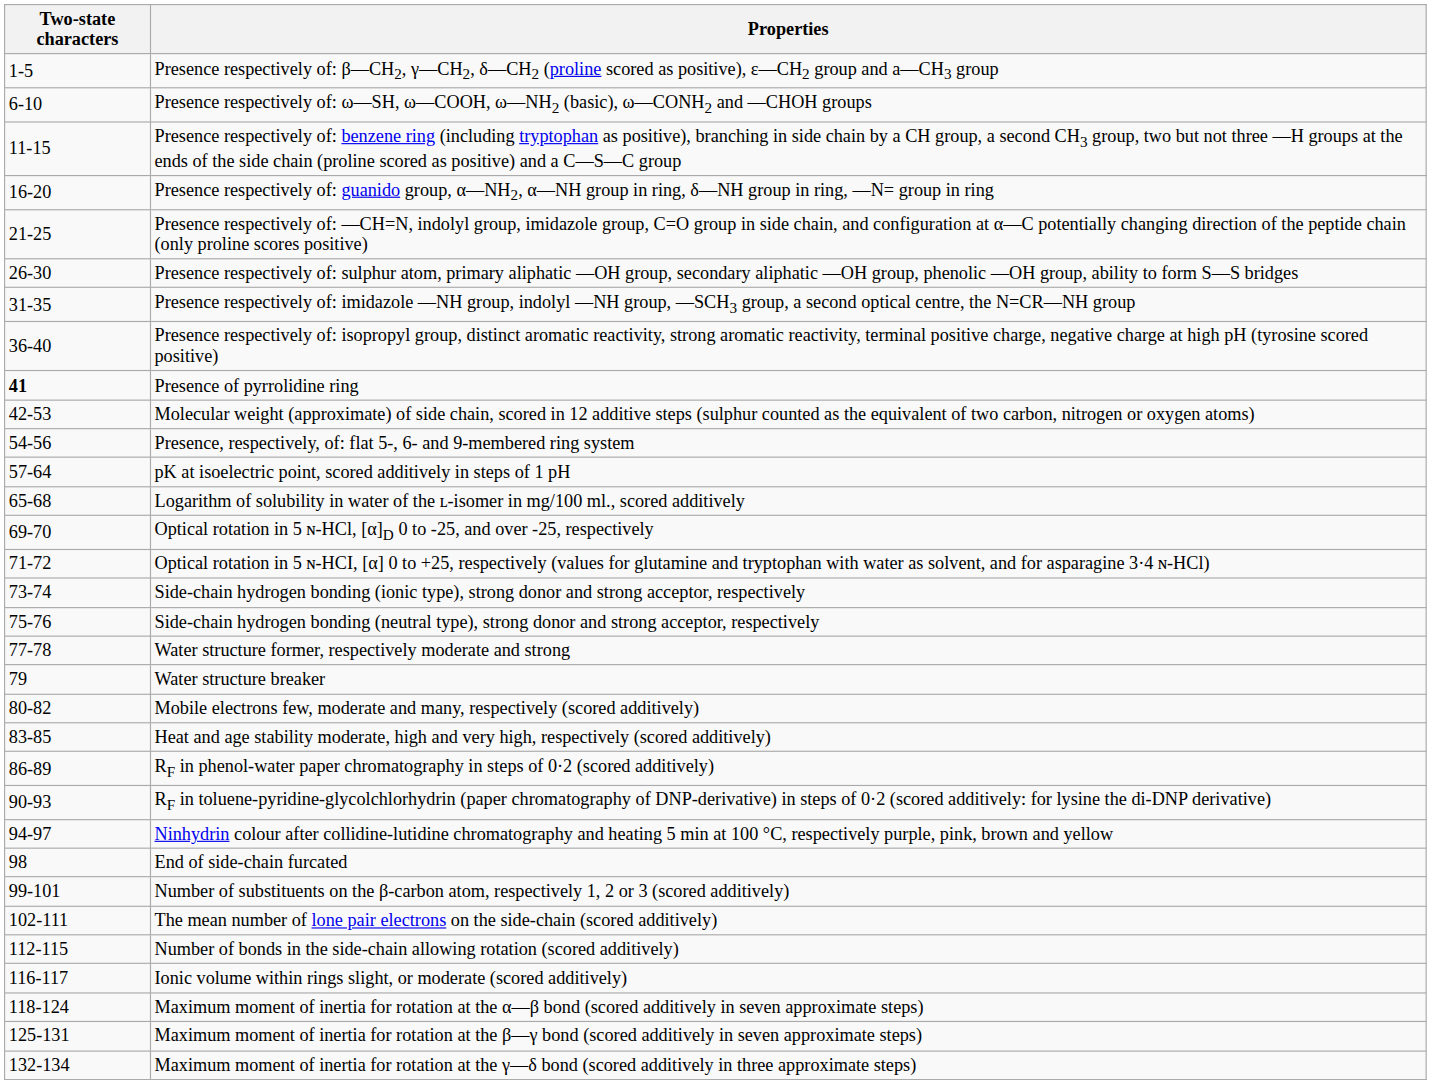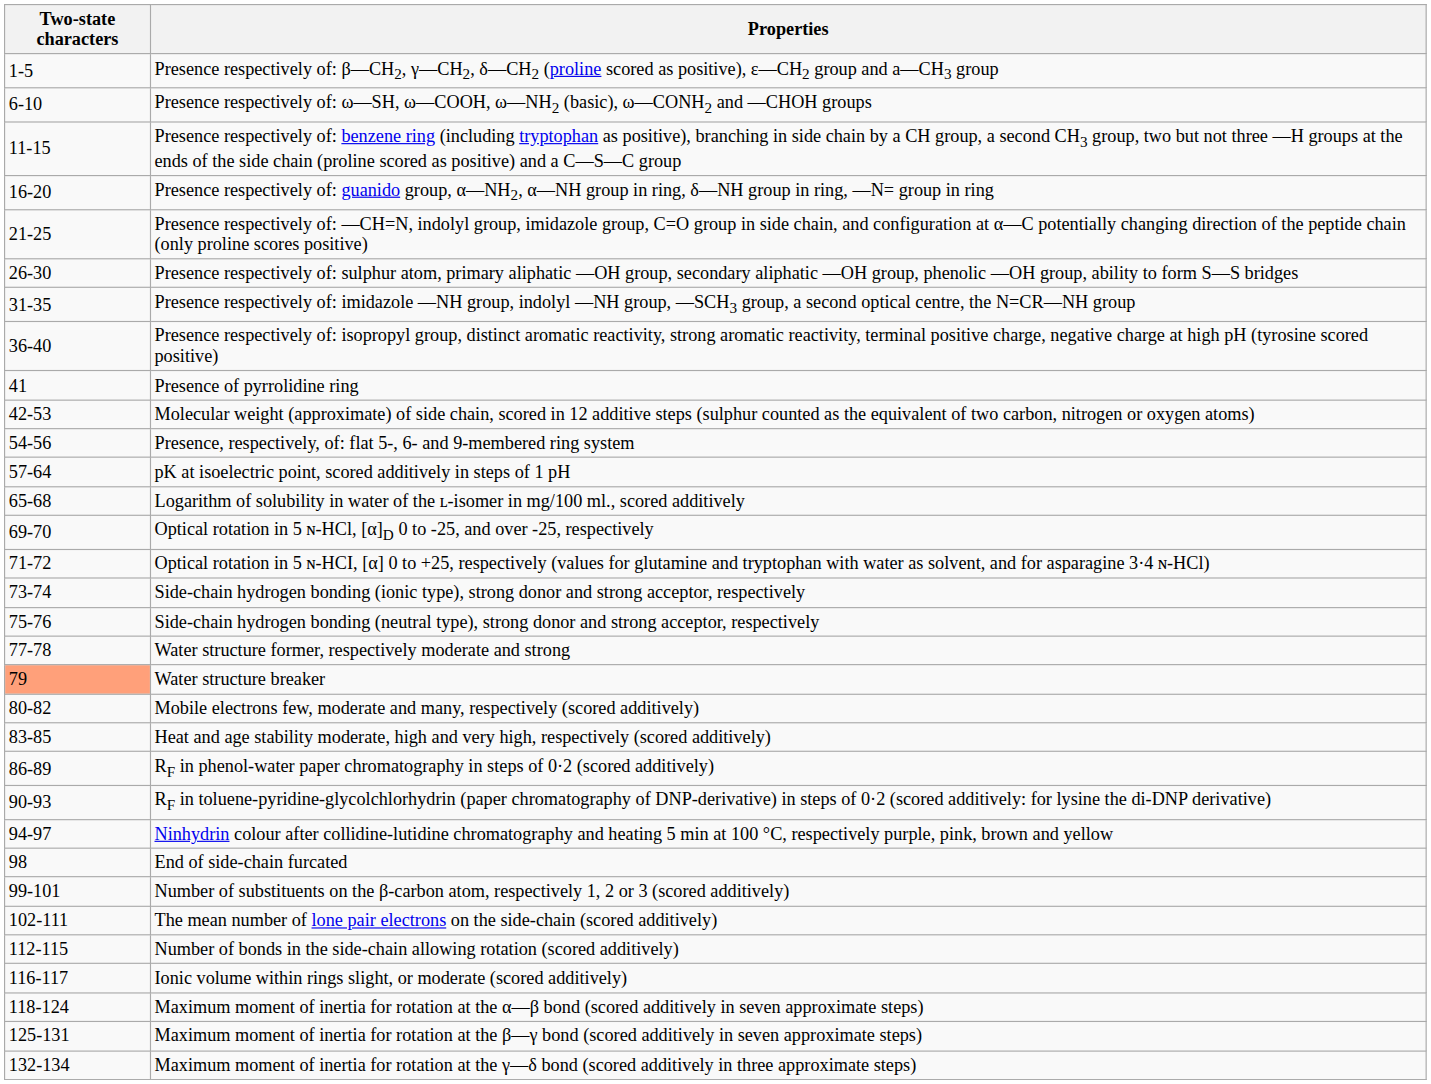(18, 385) bold -> (18, 385) normal
(18, 679) no background -> (18, 679) lightsalmon background
